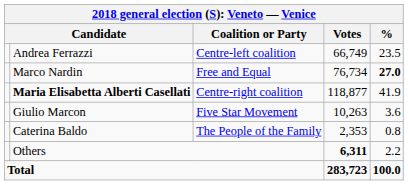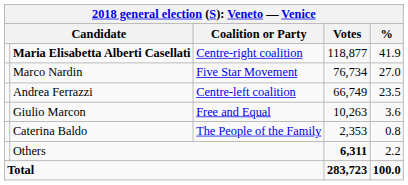rows swapped: (102, 92) <-> (53, 53)
(233, 72) Free and Equal -> (247, 72) Five Star Movement
(390, 72) bold -> (390, 72) normal
(247, 111) Five Star Movement -> (233, 111) Free and Equal
